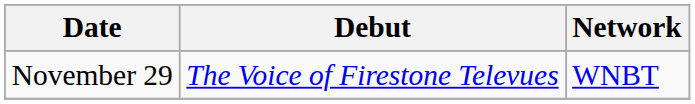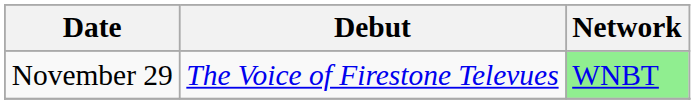(616, 74) no background -> (616, 74) lightgreen background
